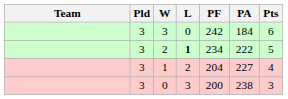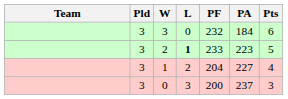(214, 31) 242 -> (214, 31) 232
(214, 49) 234 -> (214, 49) 233
(244, 49) 222 -> (244, 49) 223
(244, 85) 238 -> (244, 85) 237
